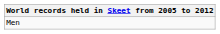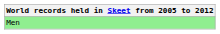(13, 23) no background -> (13, 23) lightgreen background
